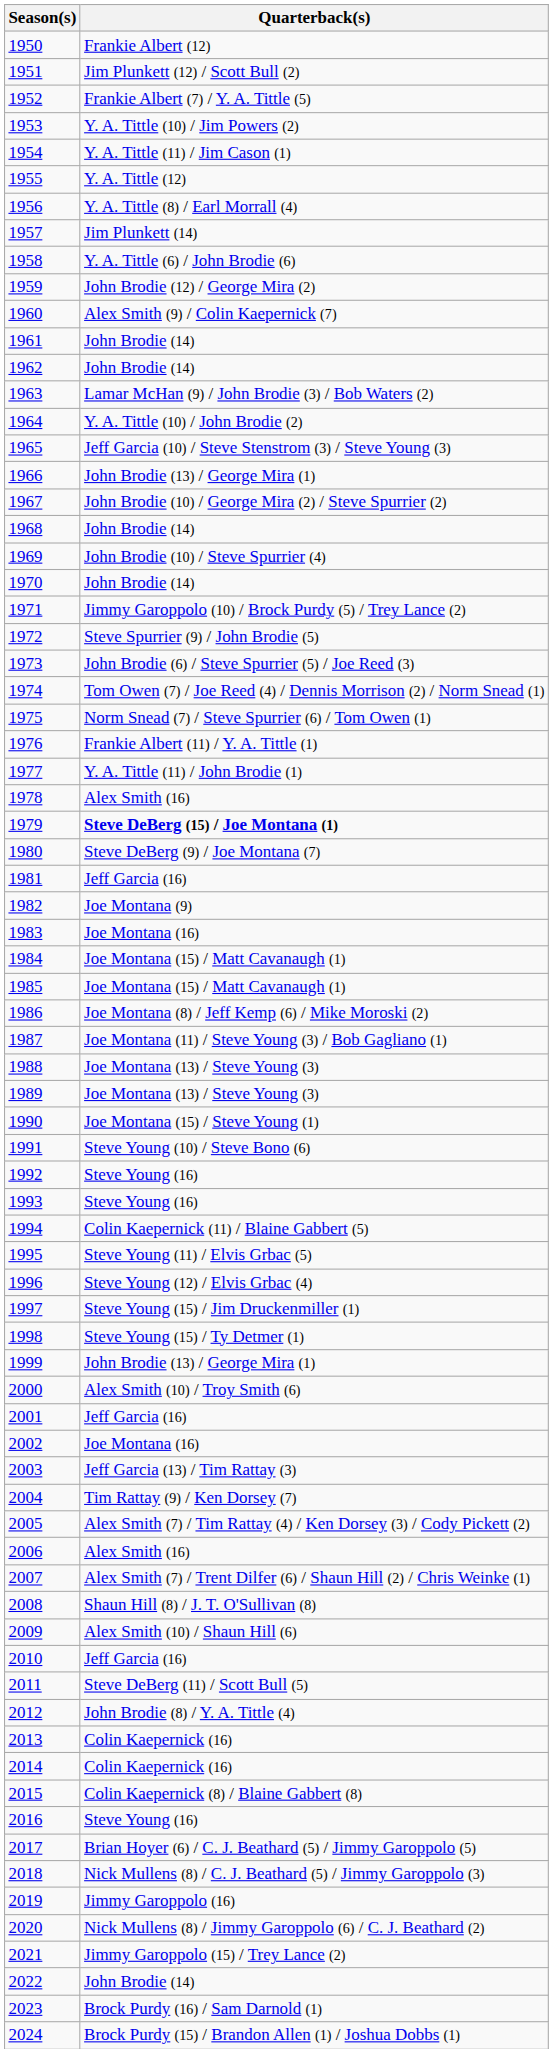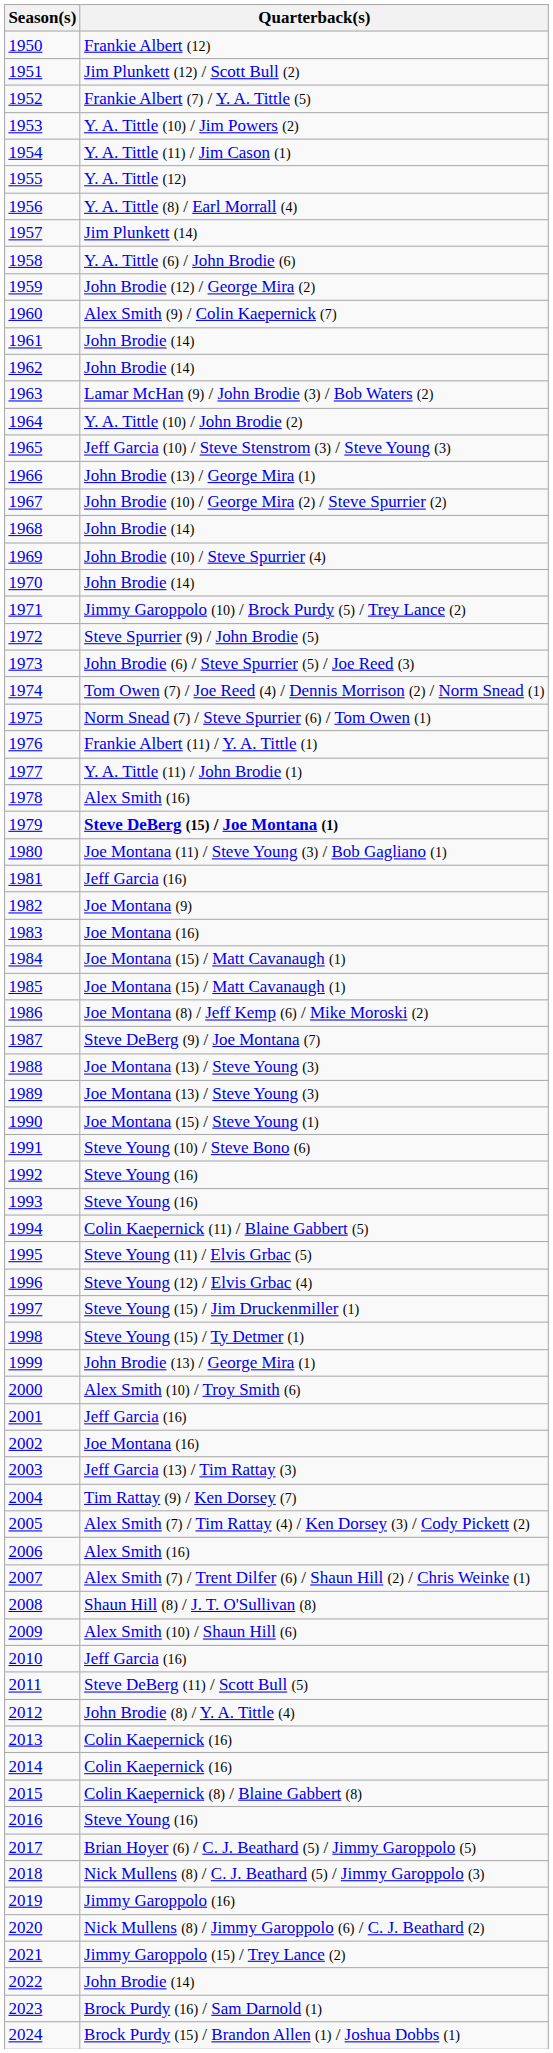(202, 851) Steve DeBerg (9) / Joe Montana (7) -> (265, 851) Joe Montana (11) / Steve Young (3) / Bob Gagliano (1)
(265, 1040) Joe Montana (11) / Steve Young (3) / Bob Gagliano (1) -> (202, 1040) Steve DeBerg (9) / Joe Montana (7)
